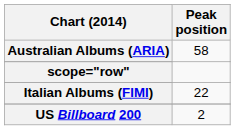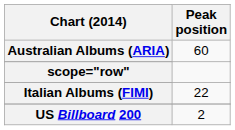(201, 51) 58 -> (201, 51) 60
